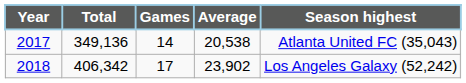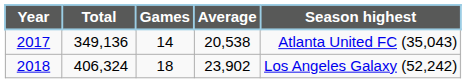(99, 66) 406,342 -> (99, 66) 406,324
(165, 66) 17 -> (165, 66) 18
